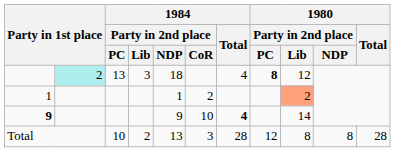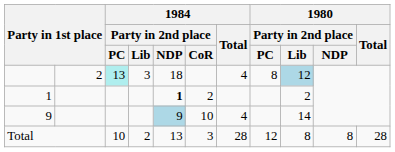(99, 75) paleturquoise background -> (99, 75) no background
(119, 75) no background -> (119, 75) paleturquoise background
(274, 75) bold -> (274, 75) normal
(304, 75) no background -> (304, 75) lightblue background
(179, 95) normal -> (179, 95) bold
(307, 95) lightsalmon background -> (307, 95) no background
(49, 116) bold -> (49, 116) normal
(179, 116) no background -> (179, 116) lightblue background
(244, 116) bold -> (244, 116) normal
